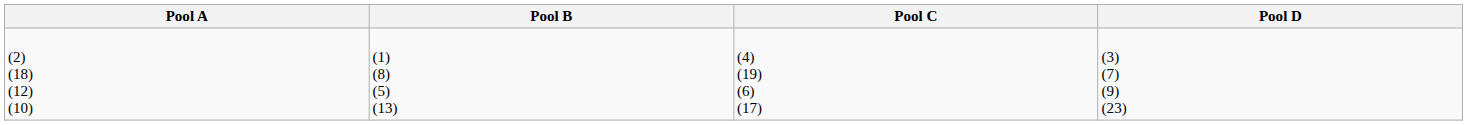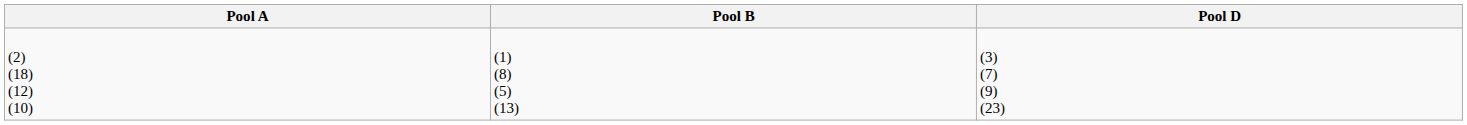- column: (916, 16)
